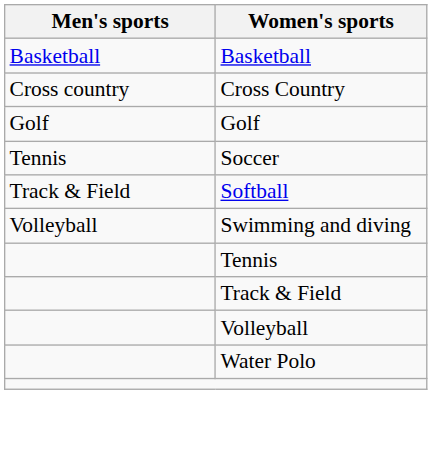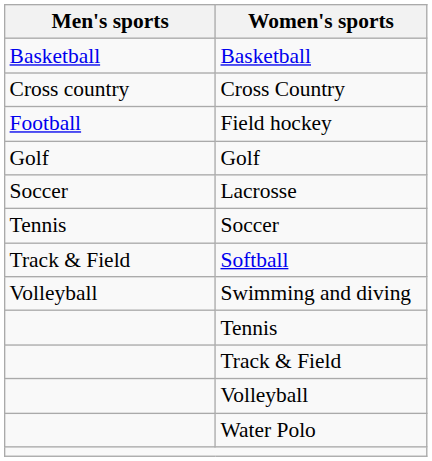+ row: (276, 123)
+ row: (259, 191)
